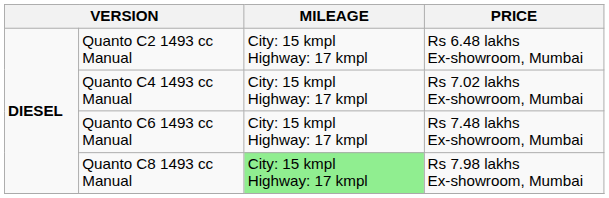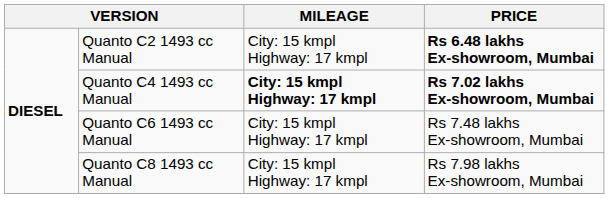(505, 49) normal -> (511, 49) bold
(308, 90) normal -> (312, 90) bold
(505, 90) normal -> (511, 90) bold
(308, 172) lightgreen background -> (308, 172) no background
